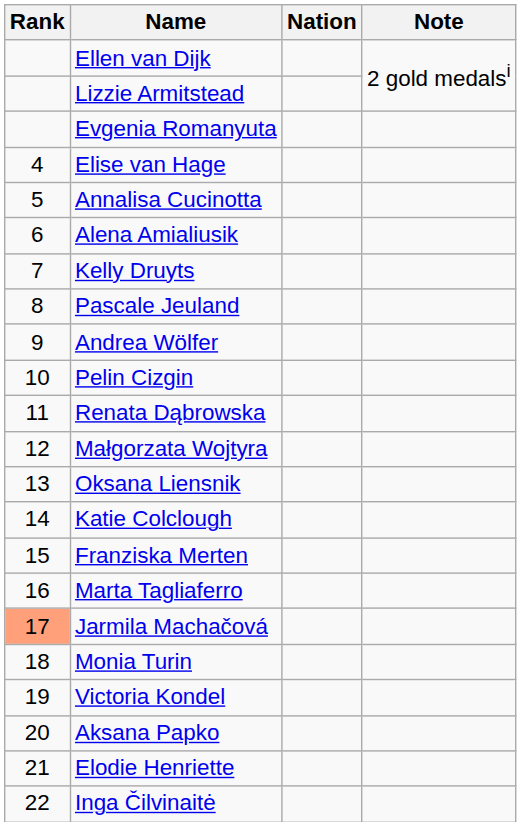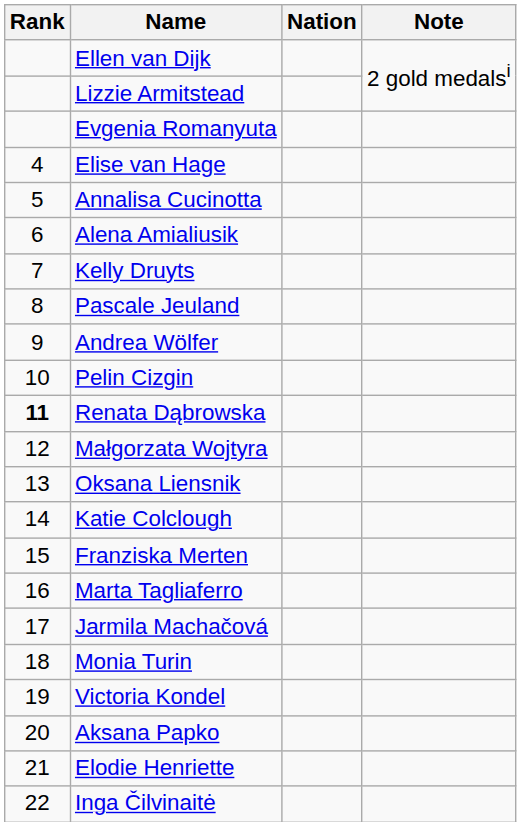(37, 413) normal -> (37, 413) bold
(37, 626) lightsalmon background -> (37, 626) no background
